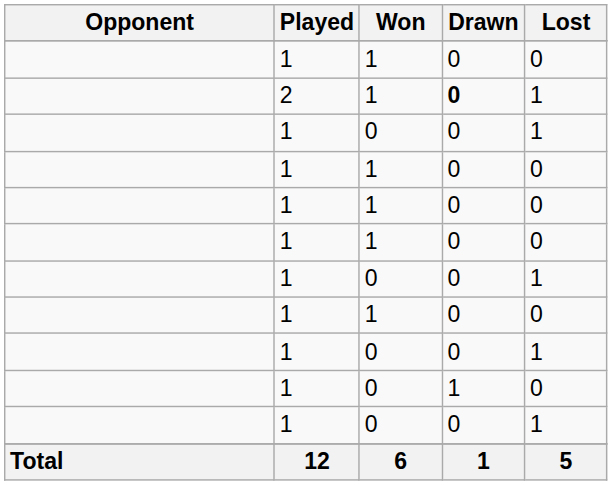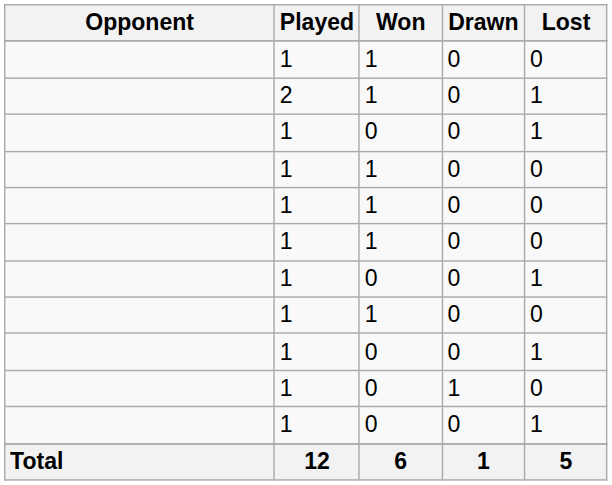(454, 95) bold -> (454, 95) normal
